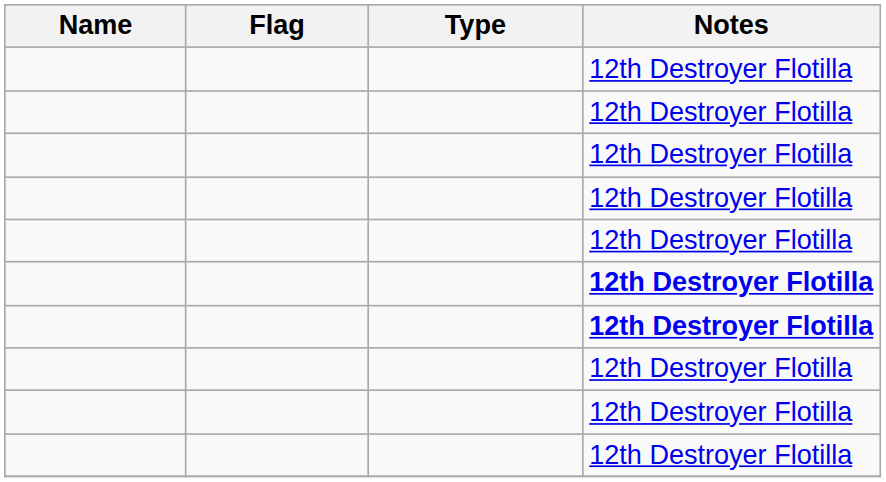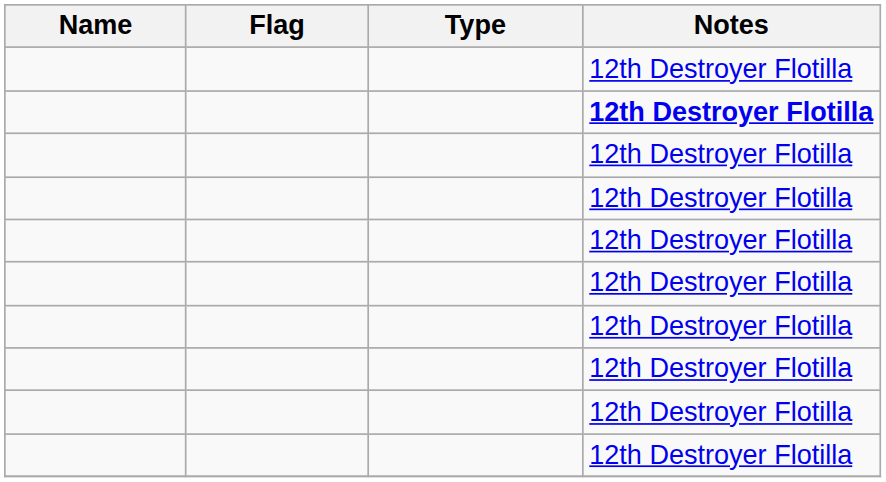(721, 111) normal -> (731, 111) bold
(731, 283) bold -> (721, 283) normal
(731, 326) bold -> (721, 326) normal
